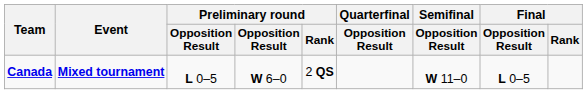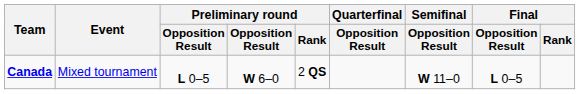(111, 72) bold -> (107, 72) normal
